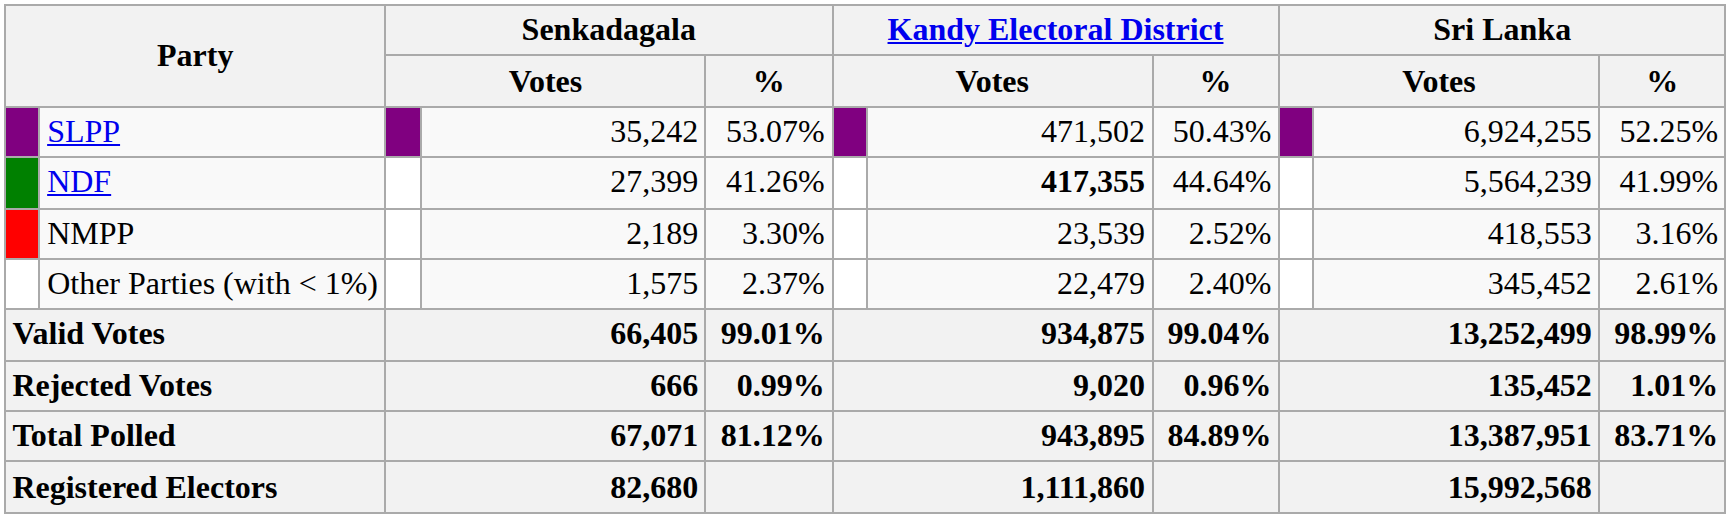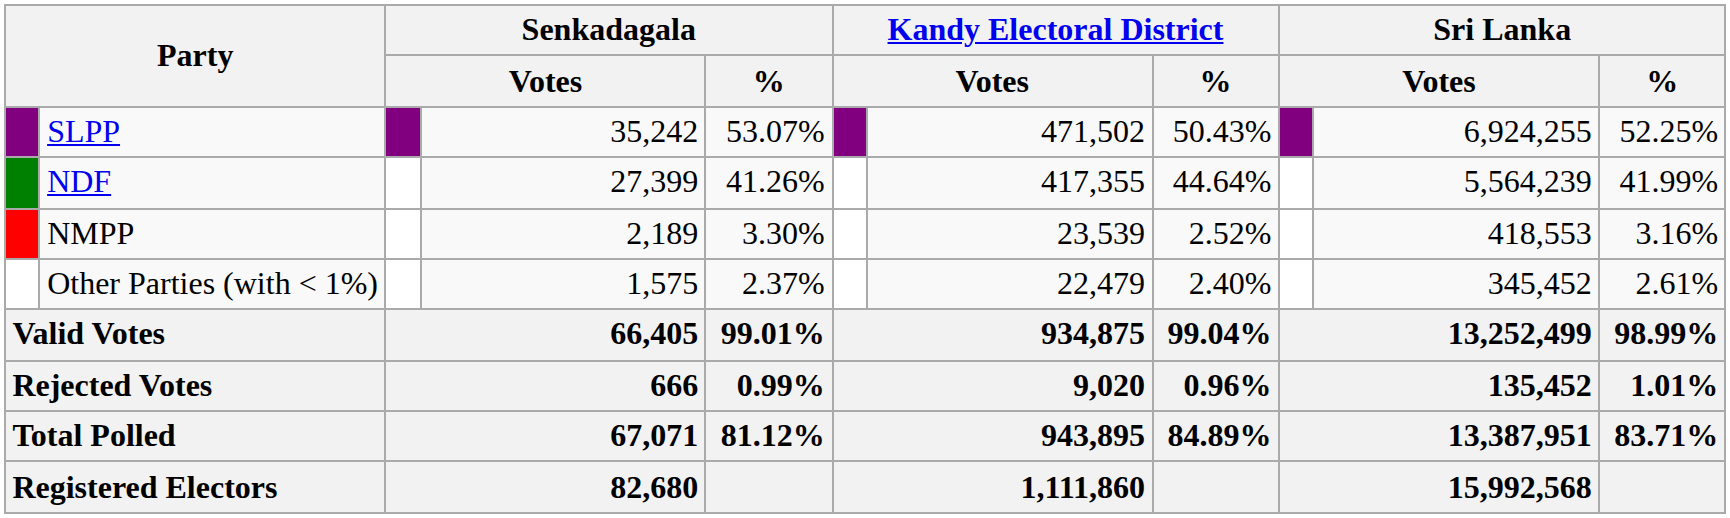(1093, 182) bold -> (1093, 182) normal
